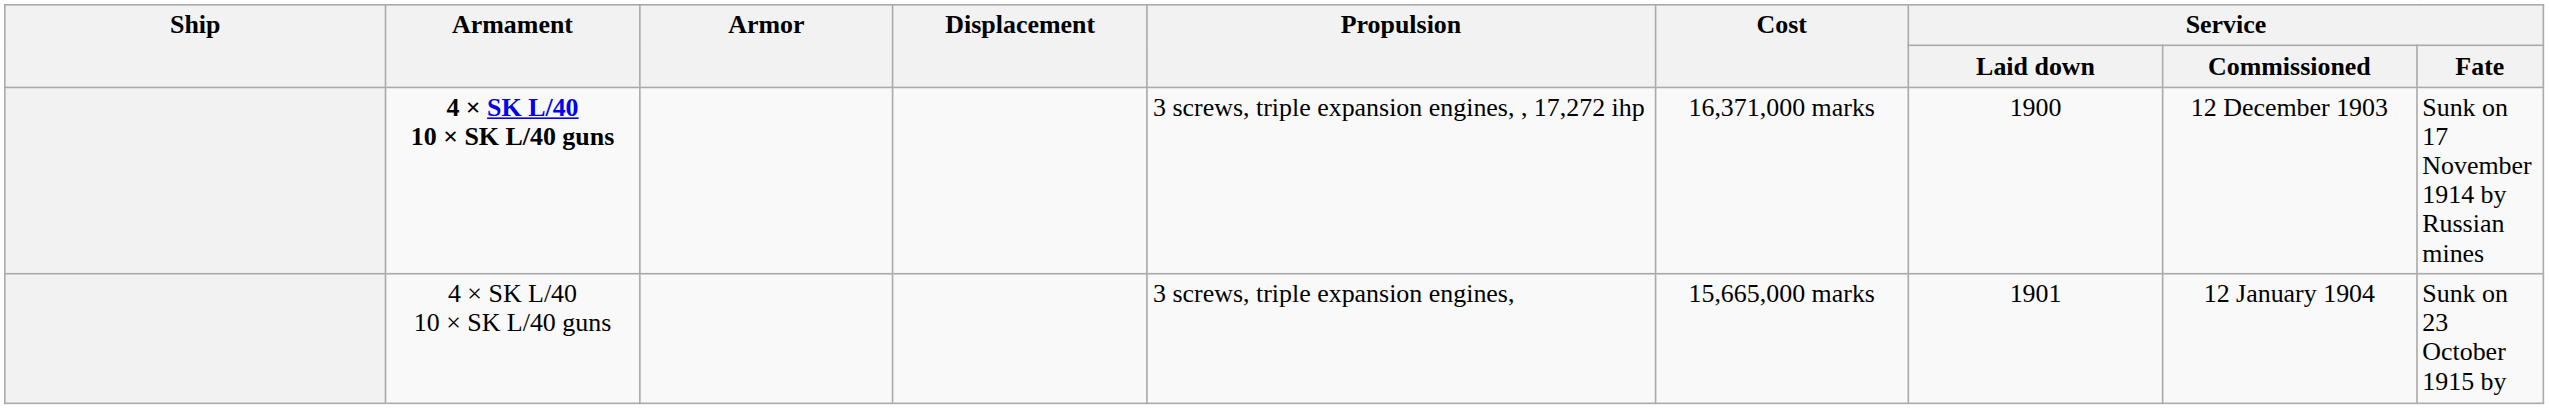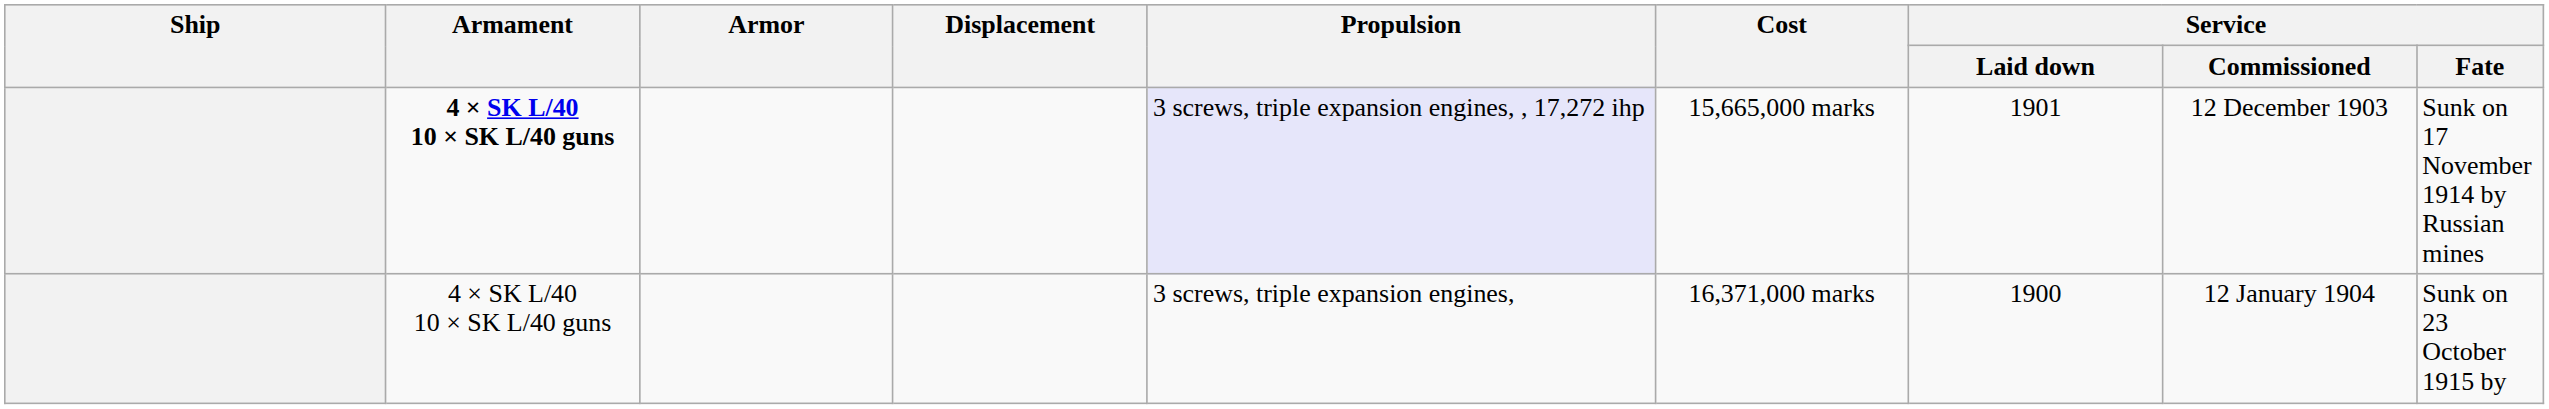(1399, 107) no background -> (1399, 107) lavender background
(1782, 107) 16,371,000 marks -> (1782, 107) 15,665,000 marks
(2036, 107) 1900 -> (2036, 107) 1901
(1782, 294) 15,665,000 marks -> (1782, 294) 16,371,000 marks
(2036, 294) 1901 -> (2036, 294) 1900
